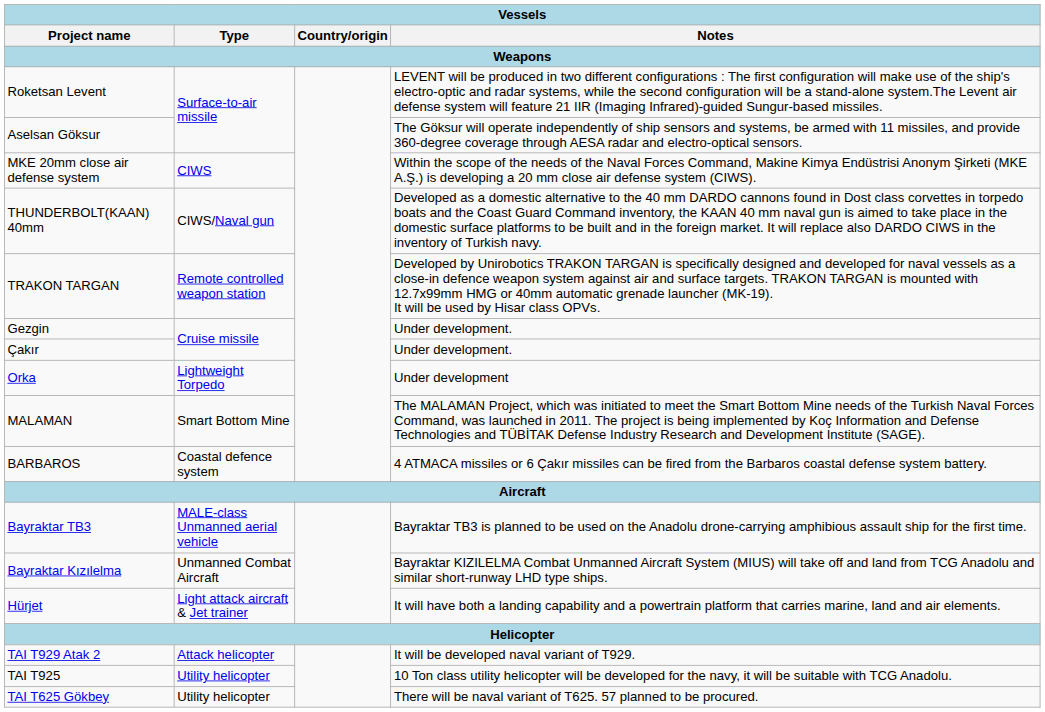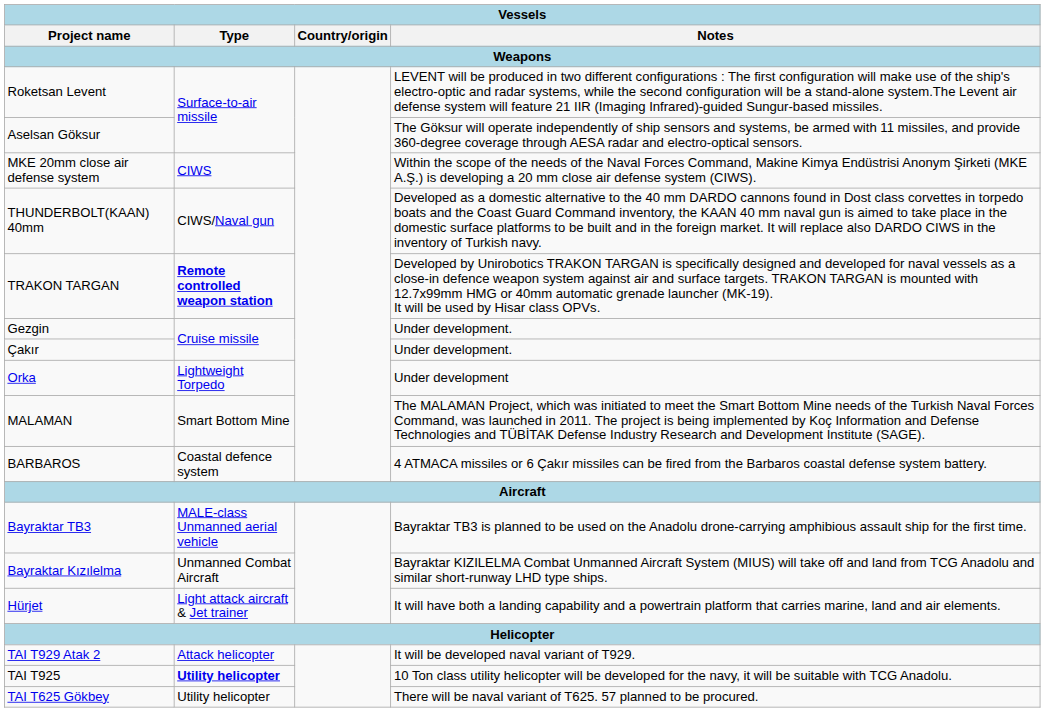(230, 286) normal -> (225, 286) bold
(223, 675) normal -> (229, 675) bold
